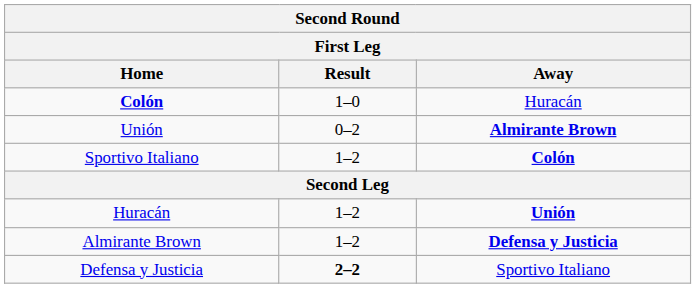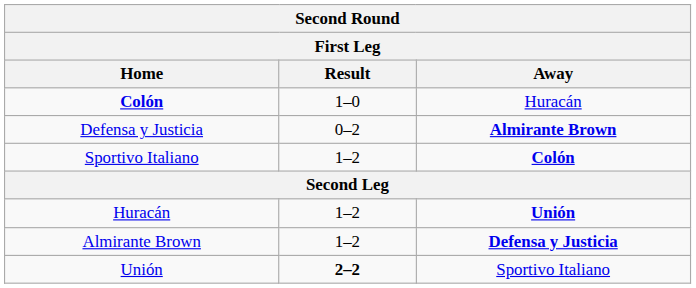(142, 129) Unión -> (142, 129) Defensa y Justicia
(142, 268) Defensa y Justicia -> (142, 268) Unión
